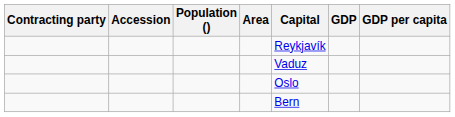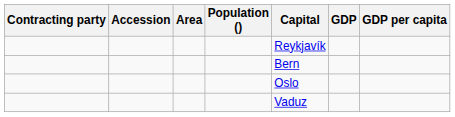columns swapped: (207, 20) <-> (256, 20)
(291, 64) Vaduz -> (287, 64) Bern
(287, 102) Bern -> (291, 102) Vaduz
